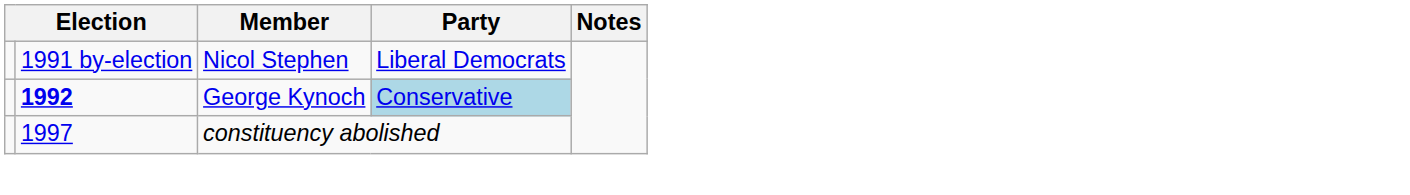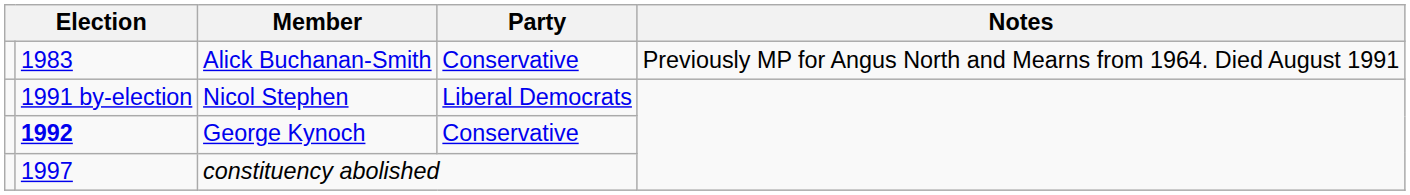+ row: (317, 60)
(444, 97) lightblue background -> (511, 134) no background
